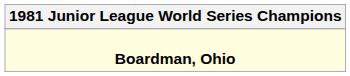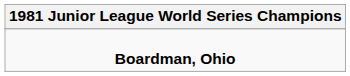(175, 58) lightyellow background -> (175, 58) no background
